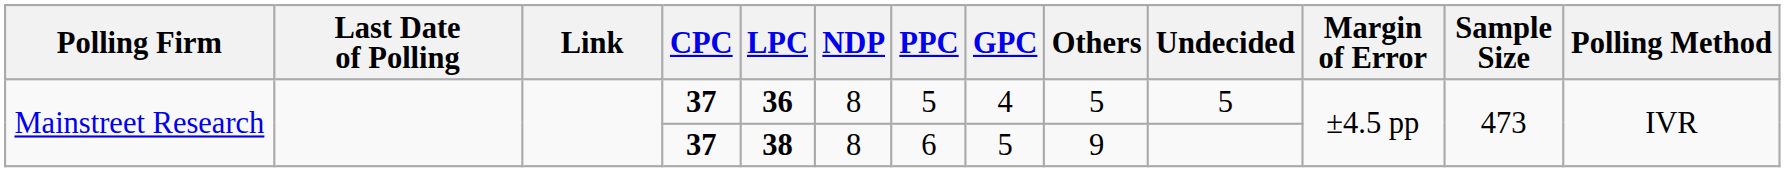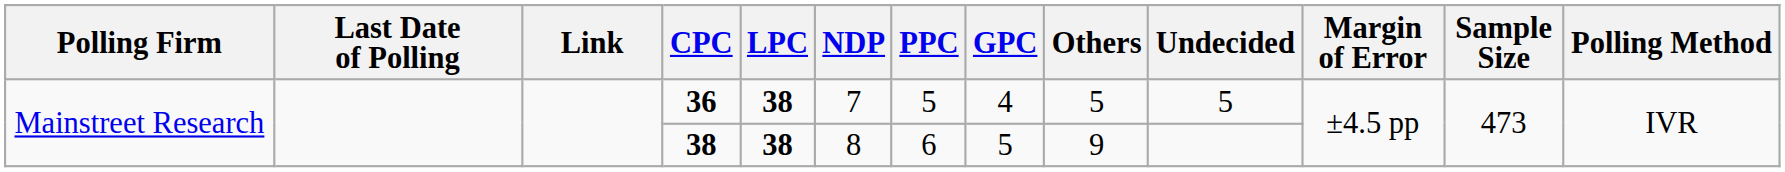(701, 101) 37 -> (701, 101) 36
(777, 101) 36 -> (777, 101) 38
(854, 101) 8 -> (854, 101) 7
(701, 145) 37 -> (701, 145) 38
